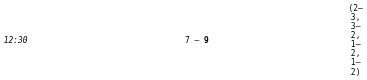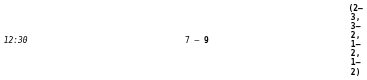(356, 40) normal -> (356, 40) bold
